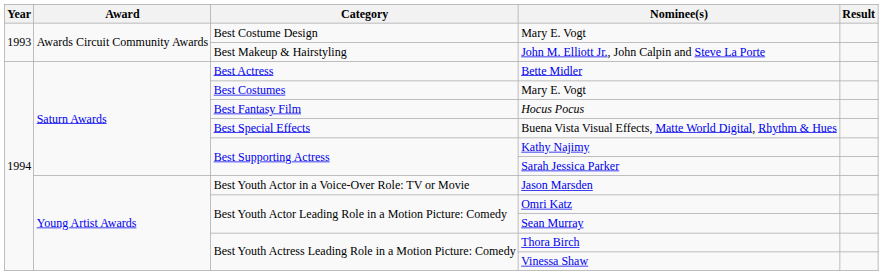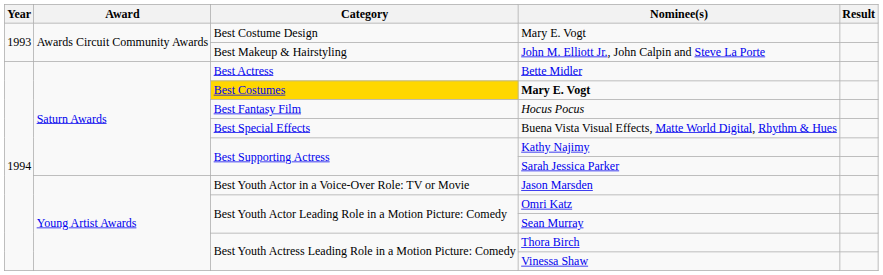(249, 90) no background -> (249, 90) gold background
(553, 90) normal -> (556, 90) bold
